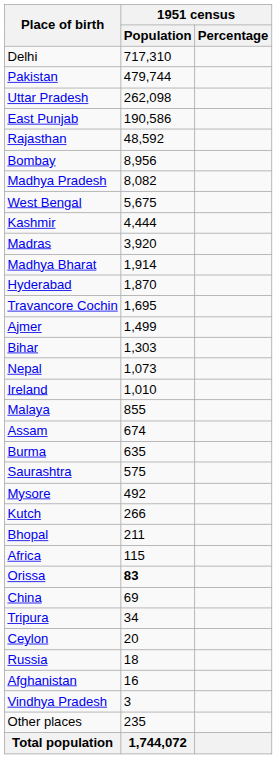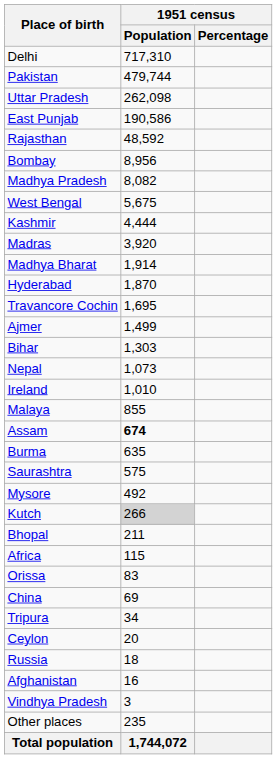(135, 431) normal -> (135, 431) bold
(135, 514) no background -> (135, 514) lightgrey background
(131, 576) bold -> (131, 576) normal
